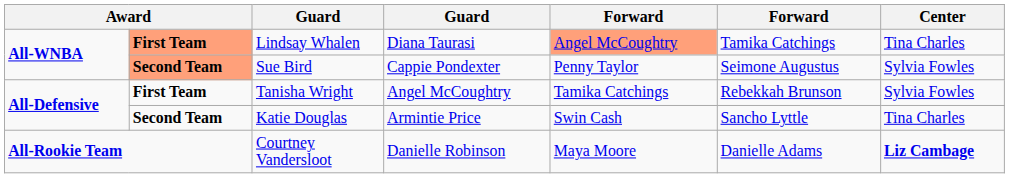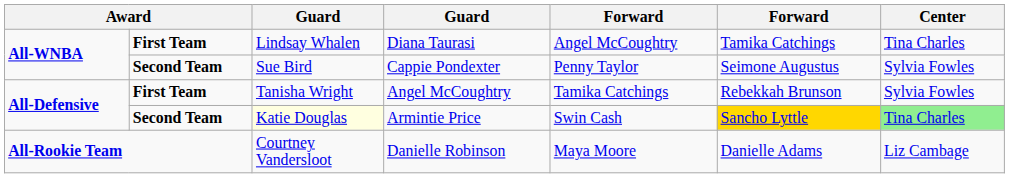(170, 42) lightsalmon background -> (170, 42) no background
(616, 42) lightsalmon background -> (616, 42) no background
(178, 67) lightsalmon background -> (178, 67) no background
(302, 117) no background -> (302, 117) lightyellow background
(764, 117) no background -> (764, 117) gold background
(924, 117) no background -> (924, 117) lightgreen background
(929, 151) bold -> (926, 151) normal
